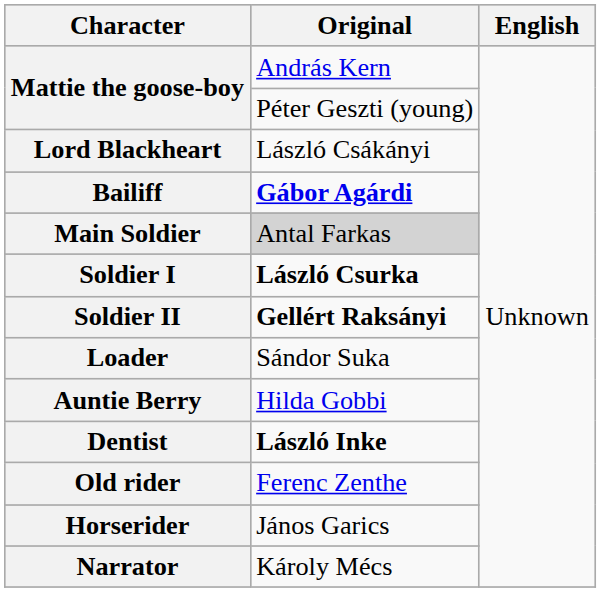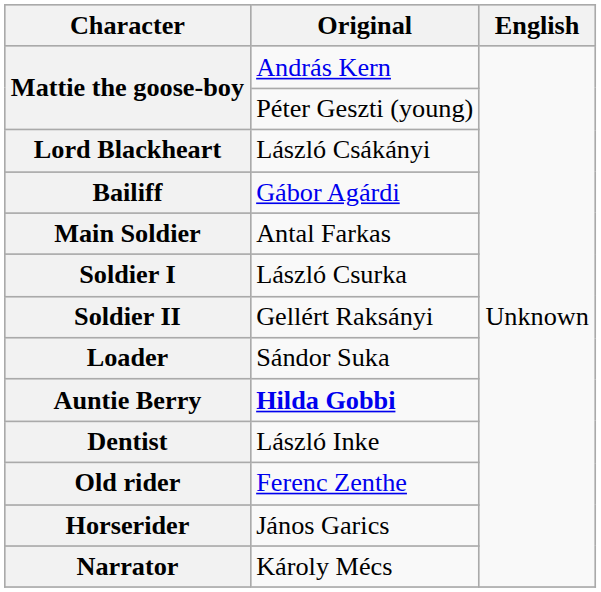(334, 191) bold -> (328, 191) normal
(324, 233) lightgrey background -> (324, 233) no background
(337, 274) bold -> (332, 274) normal
(351, 316) bold -> (345, 316) normal
(321, 399) normal -> (326, 399) bold
(321, 441) bold -> (318, 441) normal
